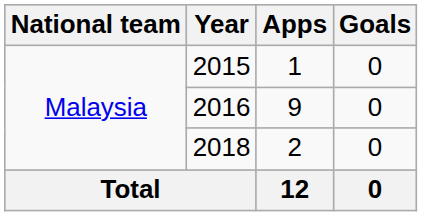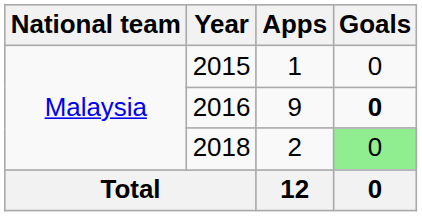(375, 107) normal -> (375, 107) bold
(375, 148) no background -> (375, 148) lightgreen background
